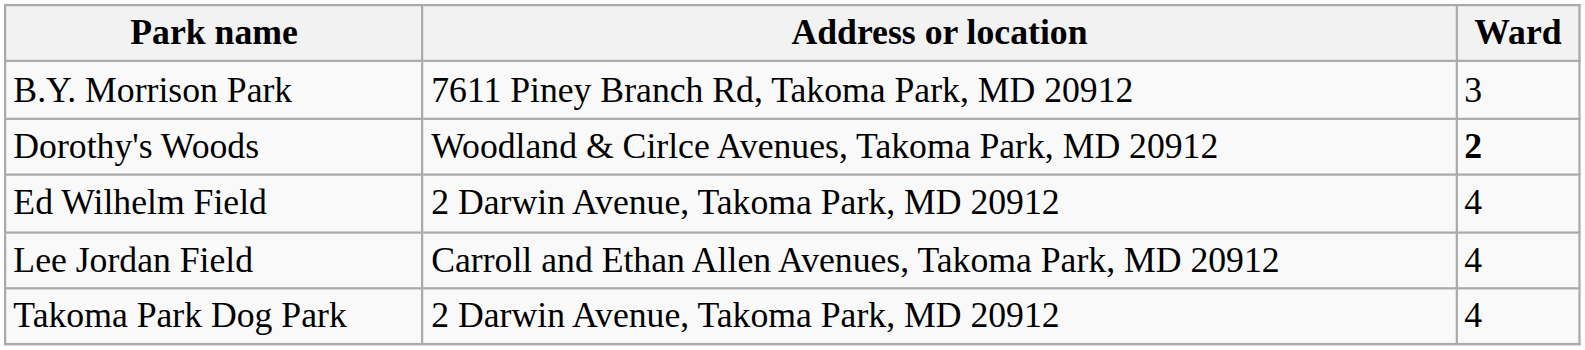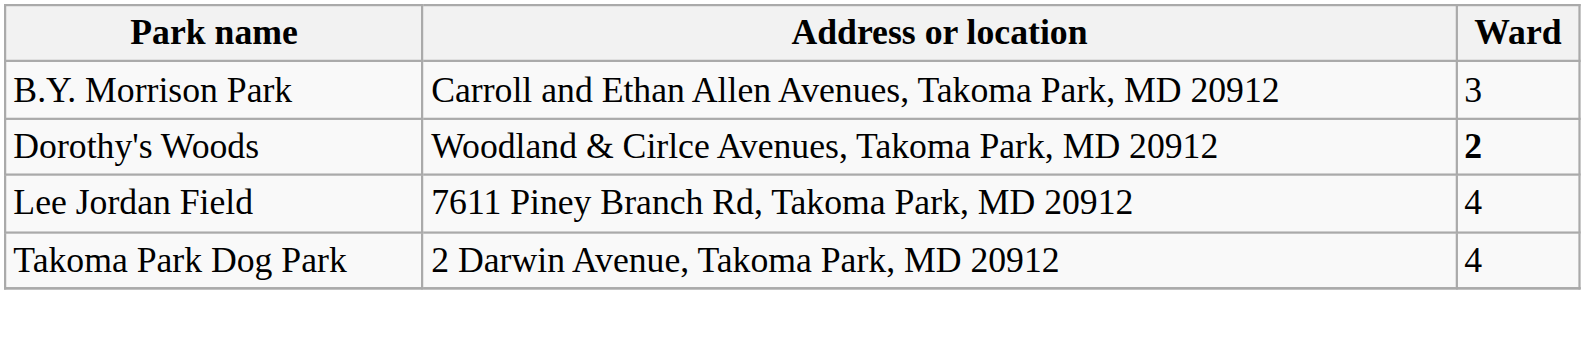(782, 89) 7611 Piney Branch Rd, Takoma Park, MD 20912 -> (855, 89) Carroll and Ethan Allen Avenues, Takoma Park, MD 20912
- row: (140, 202)
(855, 259) Carroll and Ethan Allen Avenues, Takoma Park, MD 20912 -> (782, 202) 7611 Piney Branch Rd, Takoma Park, MD 20912
